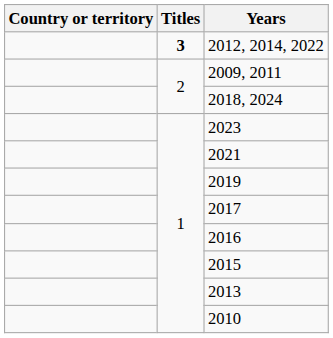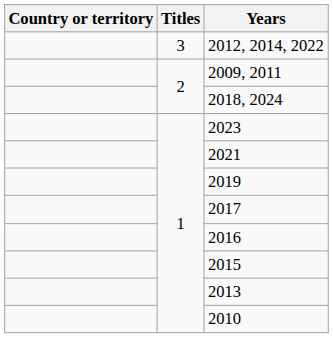(181, 45) bold -> (181, 45) normal
